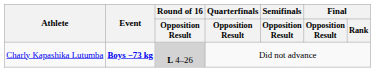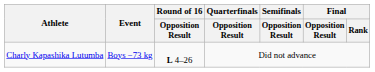(130, 55) bold -> (130, 55) normal
(180, 60) lightgrey background -> (179, 60) no background
